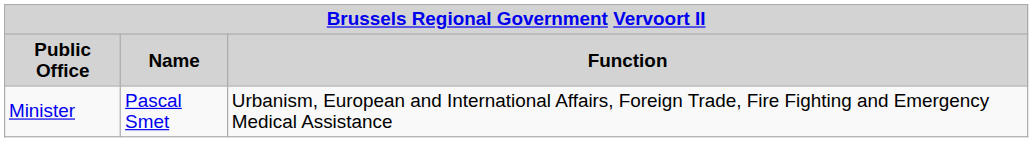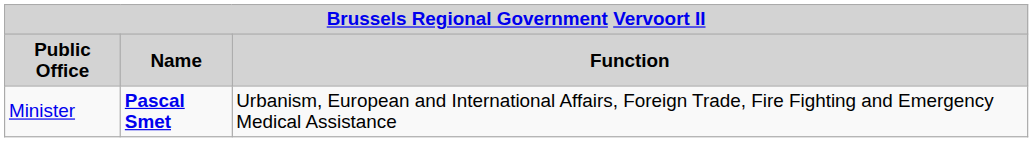(153, 111) normal -> (155, 111) bold
